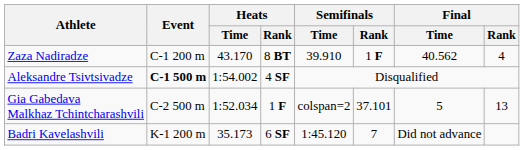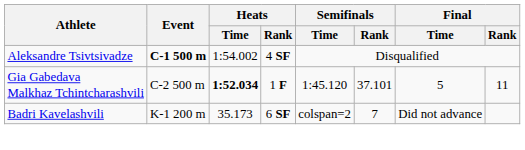- row: (48, 56)
(235, 106) normal -> (235, 85) bold
(324, 106) colspan=2 -> (325, 85) 1:45.120
(502, 106) 13 -> (502, 85) 11
(324, 135) 1:45.120 -> (325, 113) colspan=2
